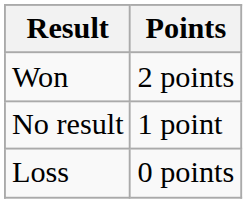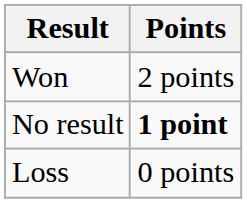(180, 124) normal -> (183, 124) bold
